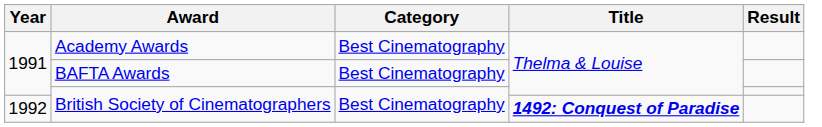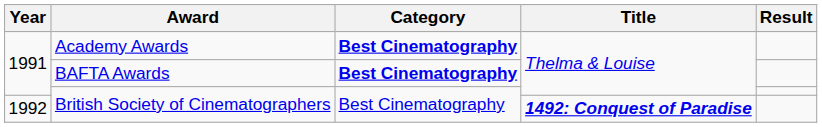(422, 45) normal -> (428, 45) bold
(422, 73) normal -> (428, 73) bold
